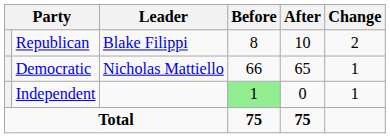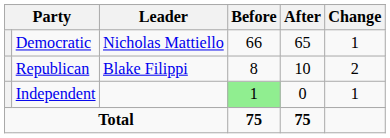rows swapped: (53, 68) <-> (52, 42)
